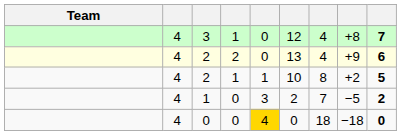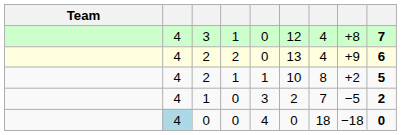(177, 120) no background -> (177, 120) lightblue background
(265, 120) gold background -> (265, 120) no background
